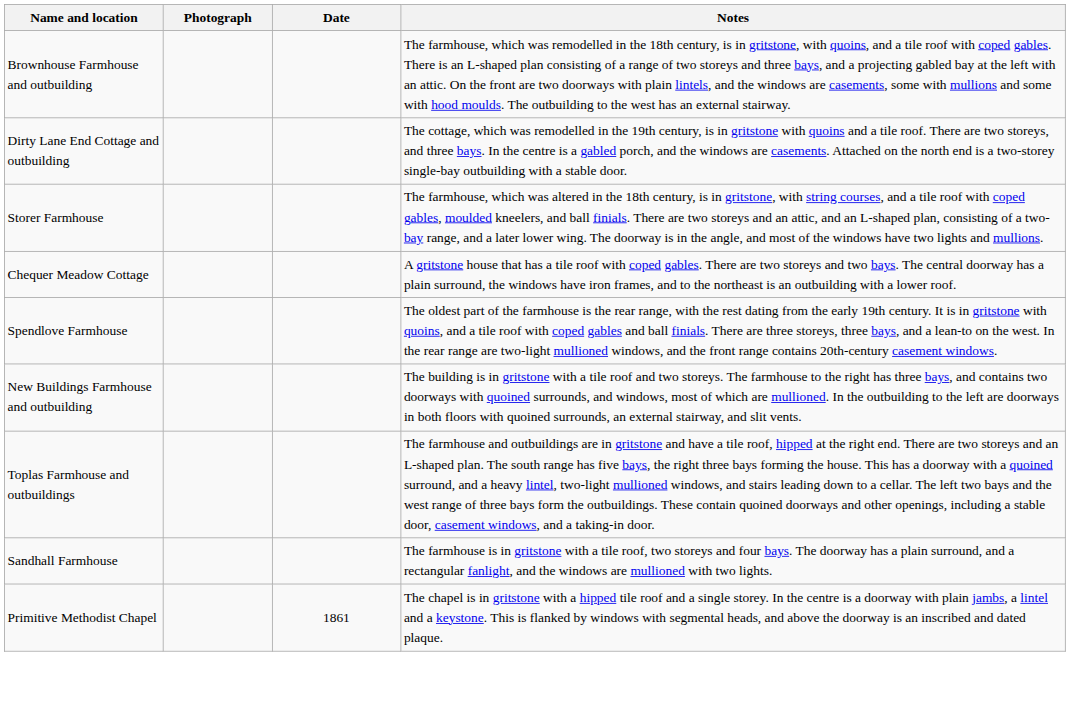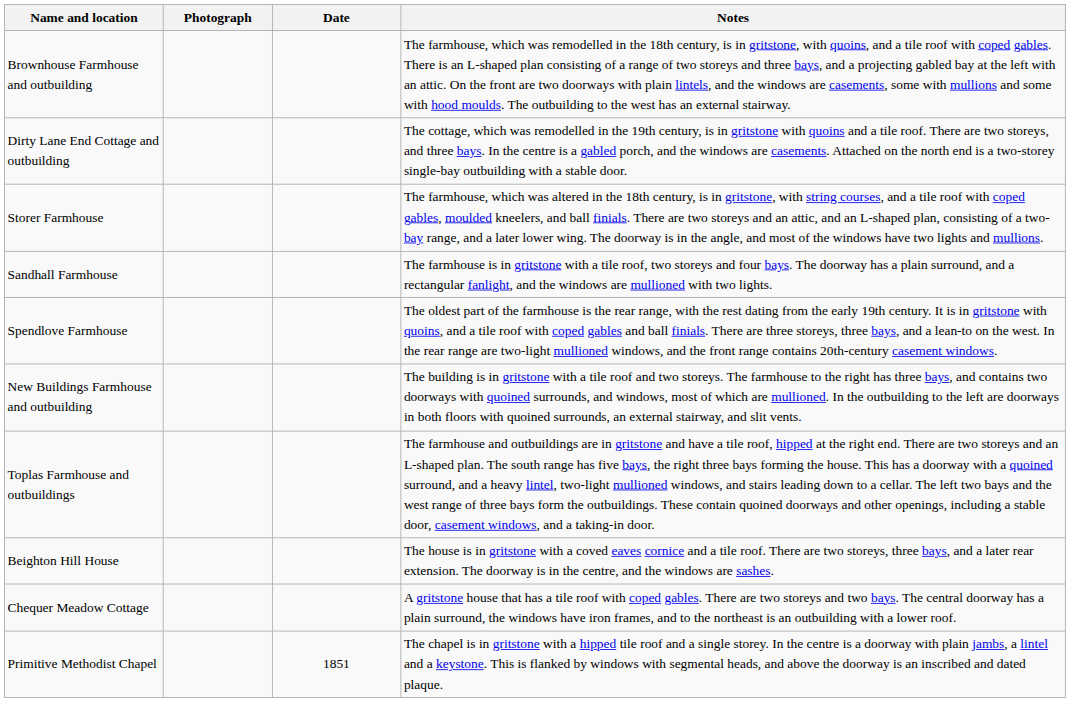rows swapped: (63, 561) <-> (78, 274)
+ row: (63, 561)
(336, 617) 1861 -> (336, 664) 1851
